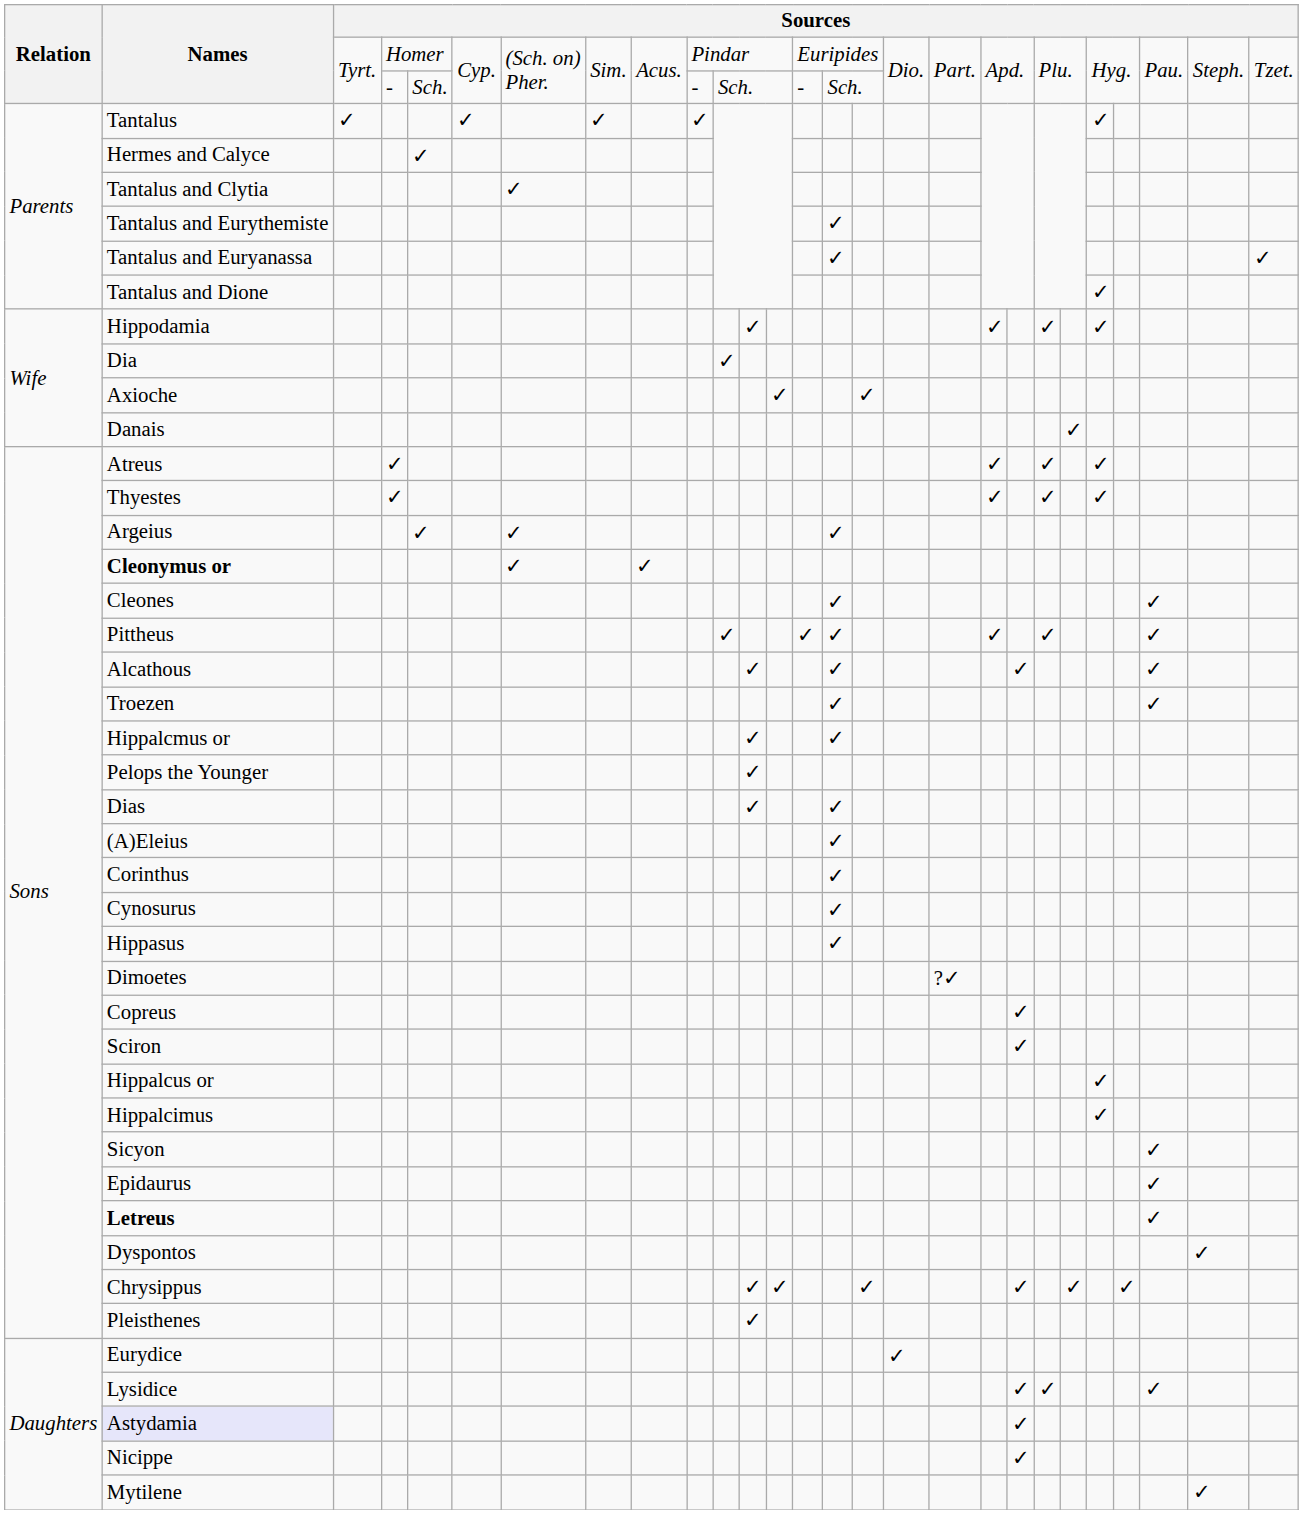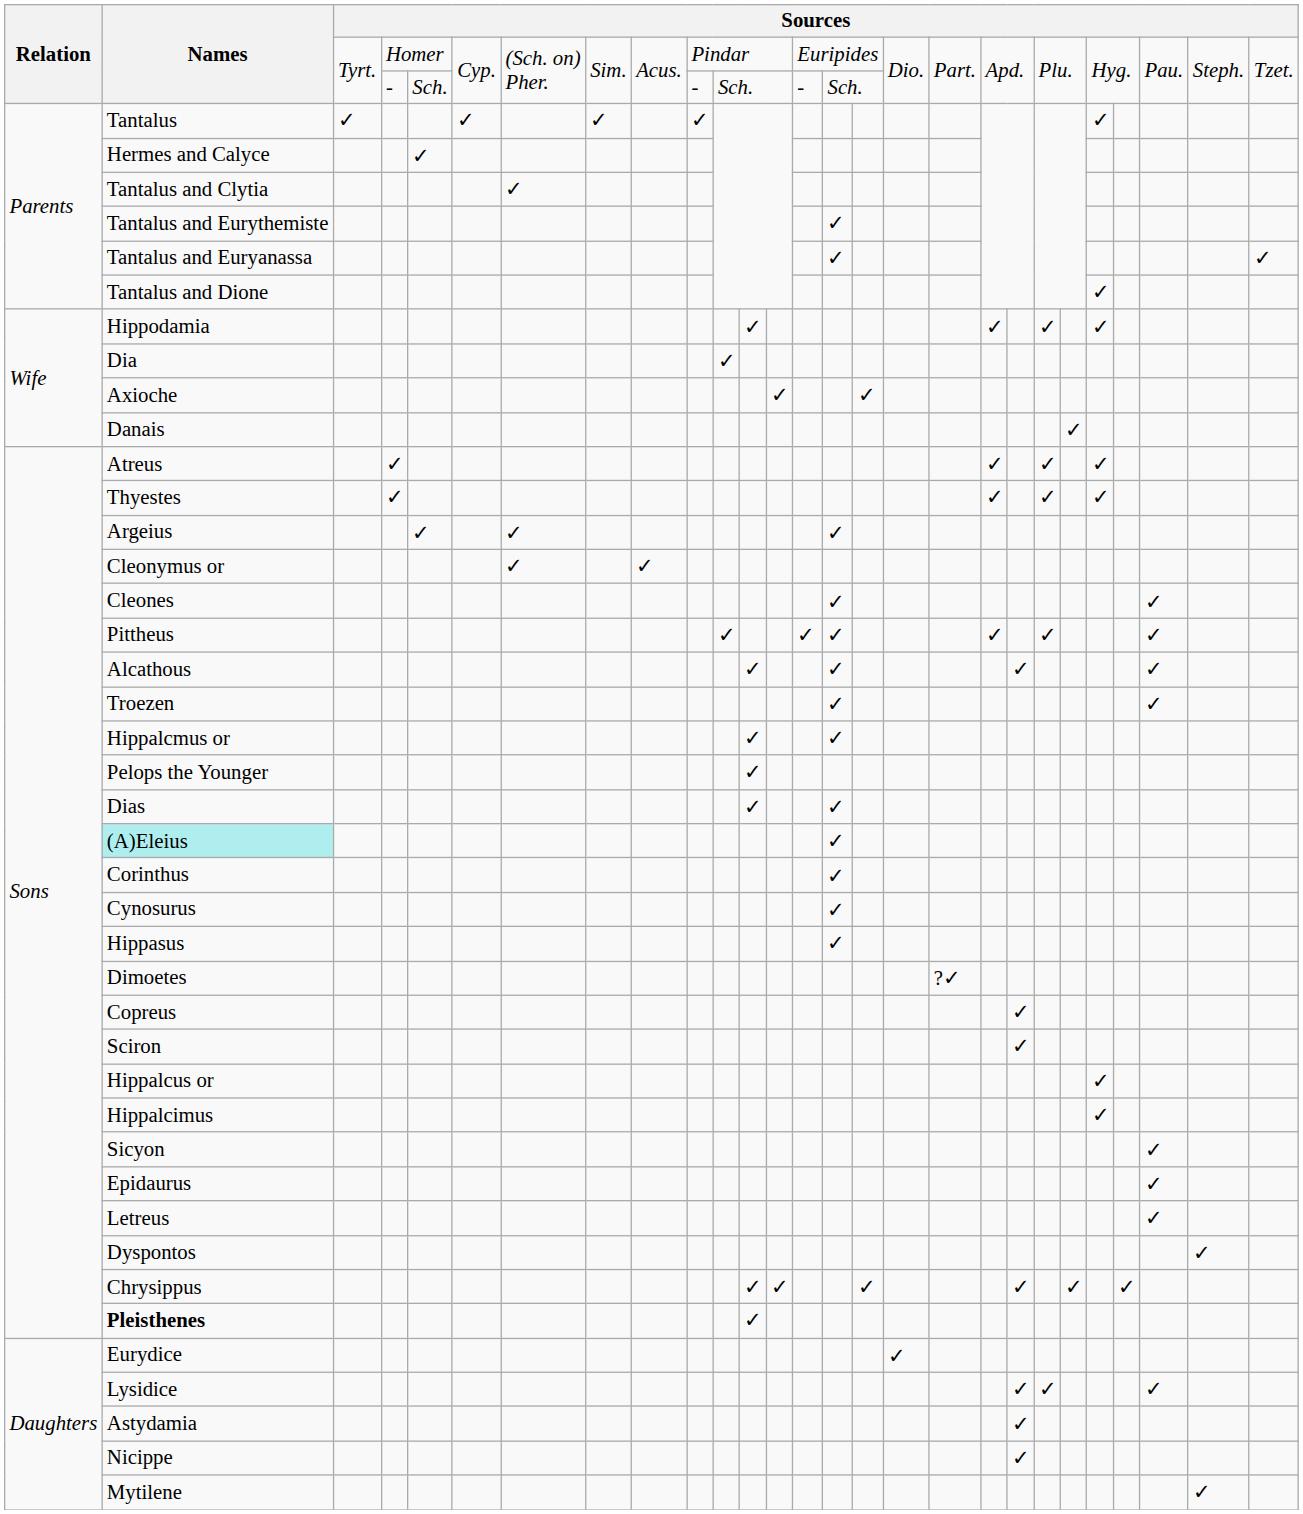(169, 566) bold -> (166, 566) normal
(147, 840) no background -> (147, 840) paleturquoise background
(141, 1217) bold -> (138, 1217) normal
(154, 1320) normal -> (156, 1320) bold
(152, 1423) lavender background -> (152, 1423) no background
